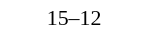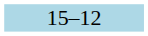(74, 17) no background -> (74, 17) lightblue background
